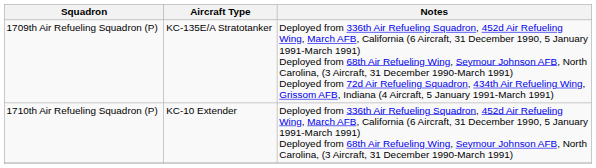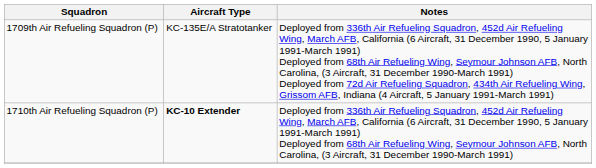(201, 110) normal -> (203, 110) bold
